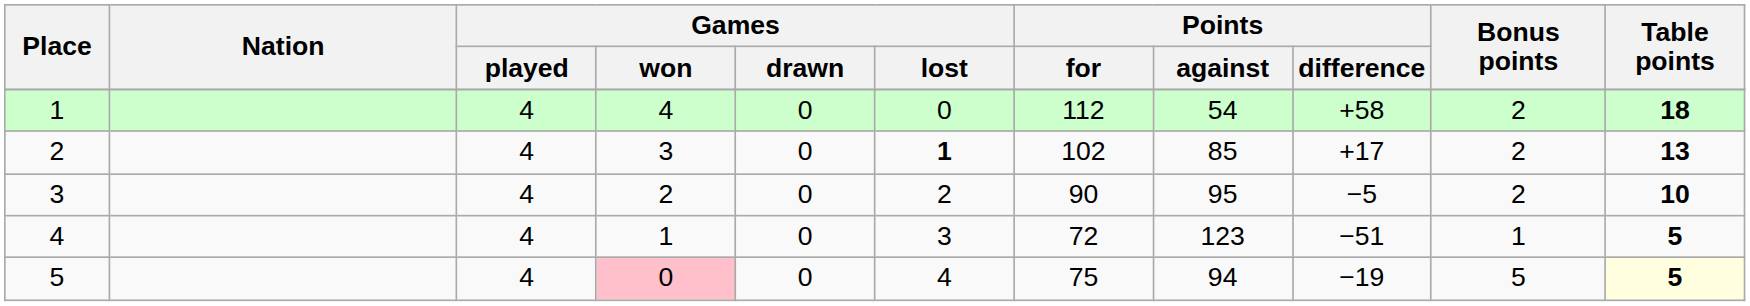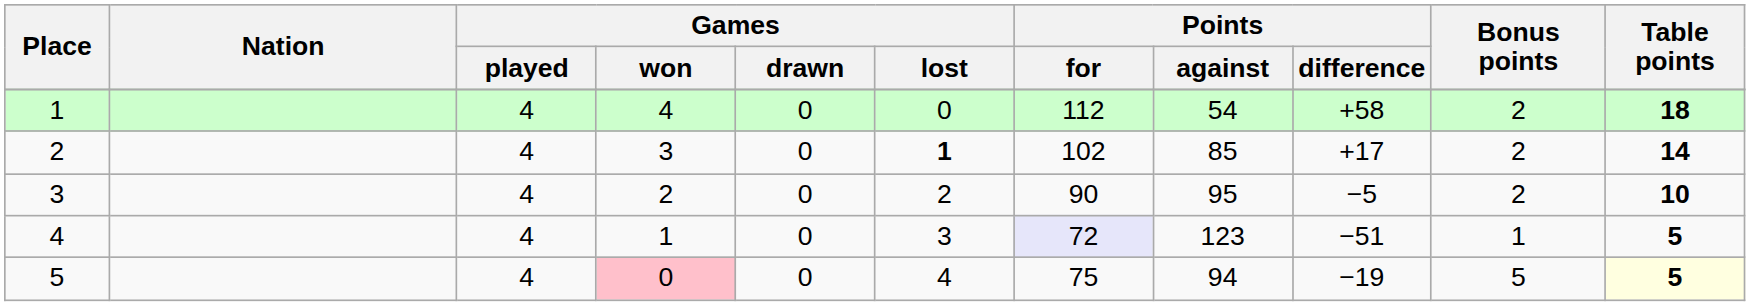(1675, 151) 13 -> (1675, 151) 14
(1083, 236) no background -> (1083, 236) lavender background
